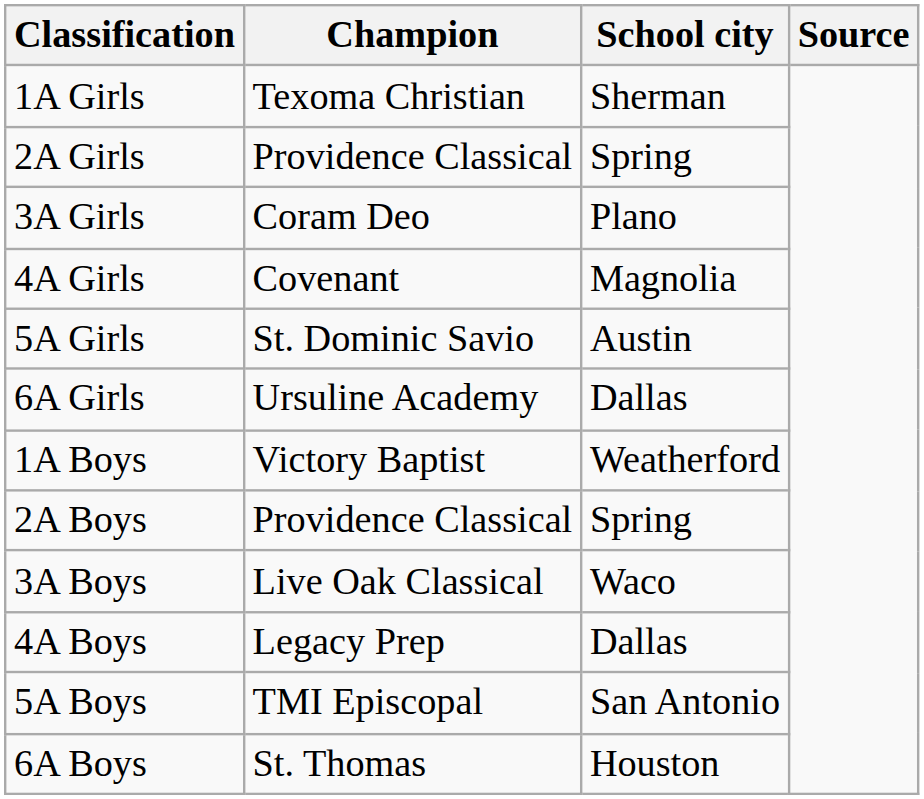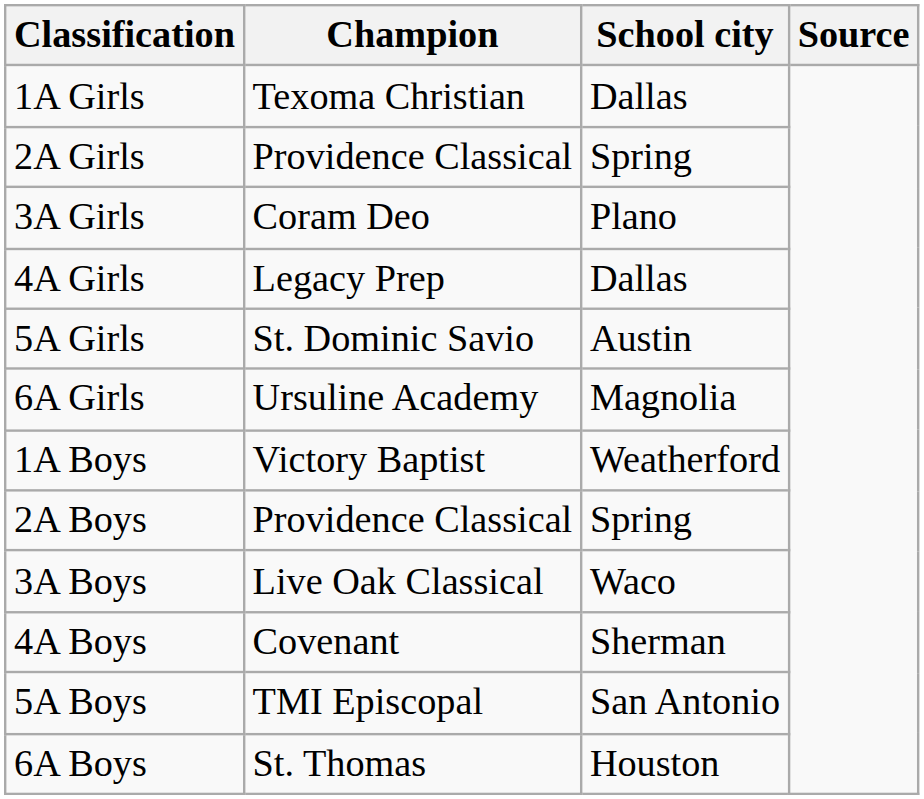(658, 95) Sherman -> (639, 95) Dallas
(326, 277) Covenant -> (349, 277) Legacy Prep
(663, 277) Magnolia -> (639, 277) Dallas
(639, 398) Dallas -> (663, 398) Magnolia
(349, 641) Legacy Prep -> (326, 641) Covenant
(639, 641) Dallas -> (658, 641) Sherman
